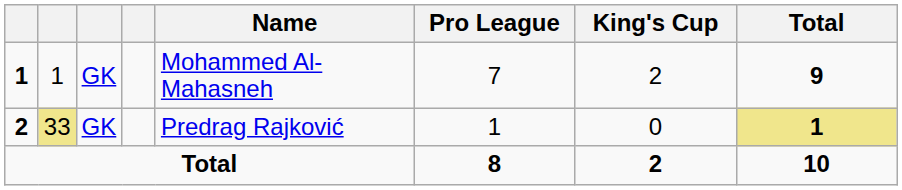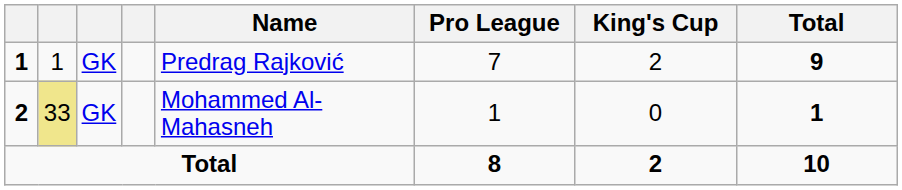(242, 75) Mohammed Al-Mahasneh -> (252, 61) Predrag Rajković
(252, 126) Predrag Rajković -> (242, 113) Mohammed Al-Mahasneh
(817, 126) khaki background -> (817, 113) no background
